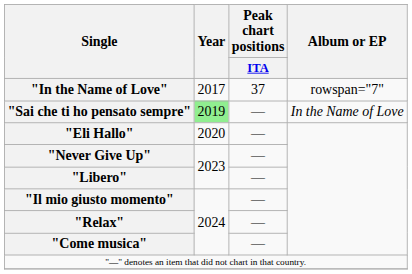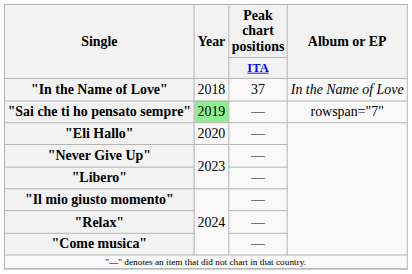(211, 89) 2017 -> (211, 89) 2018
(347, 89) rowspan="7" -> (347, 89) In the Name of Love
(347, 111) In the Name of Love -> (347, 111) rowspan="7"
